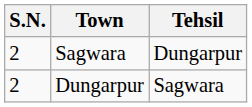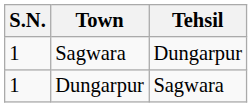(14, 53) 2 -> (14, 53) 1
(14, 85) 2 -> (14, 85) 1
